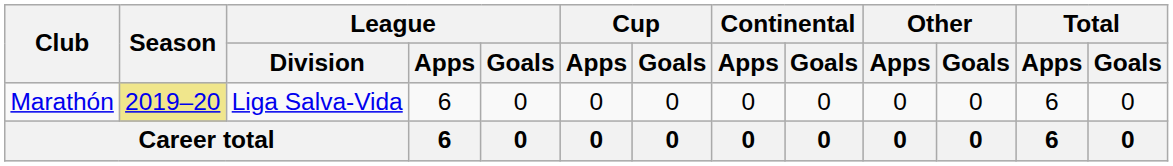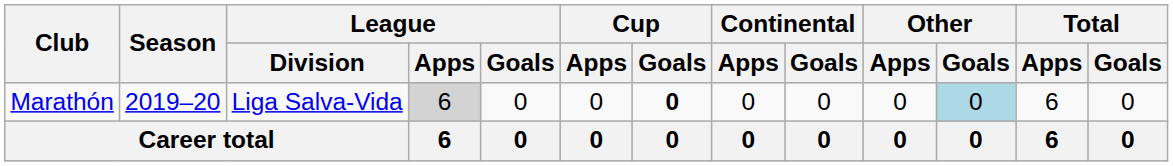(173, 101) khaki background -> (173, 101) no background
(445, 101) no background -> (445, 101) lightgrey background
(672, 101) normal -> (672, 101) bold
(976, 101) no background -> (976, 101) lightblue background
